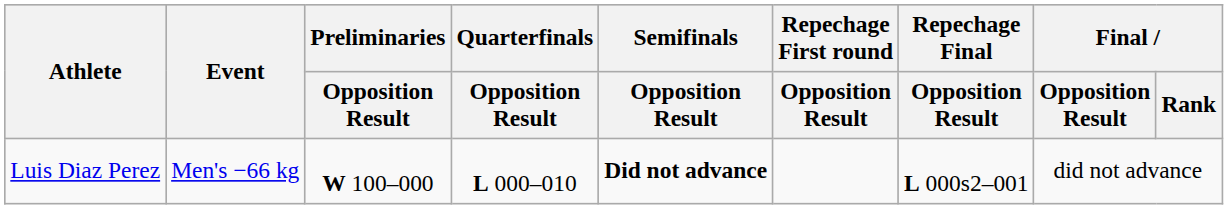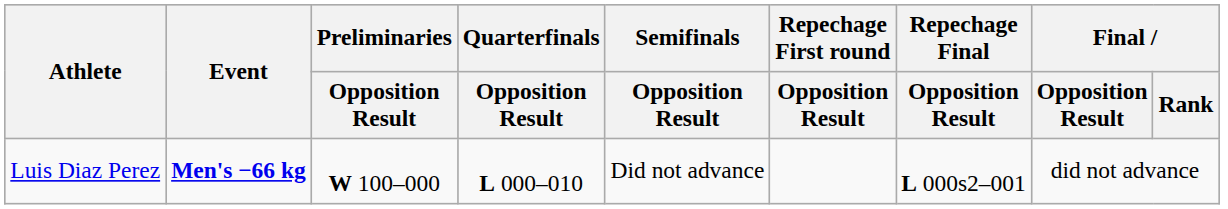(235, 170) normal -> (238, 170) bold
(686, 170) bold -> (687, 170) normal
